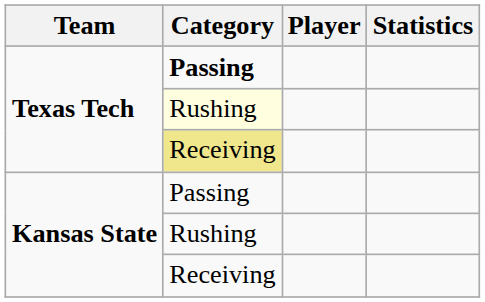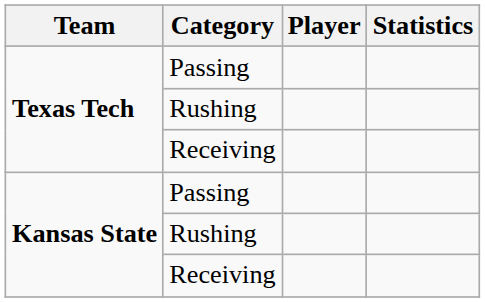(212, 67) bold -> (209, 67) normal
(213, 108) lightyellow background -> (213, 108) no background
(222, 150) khaki background -> (222, 150) no background
